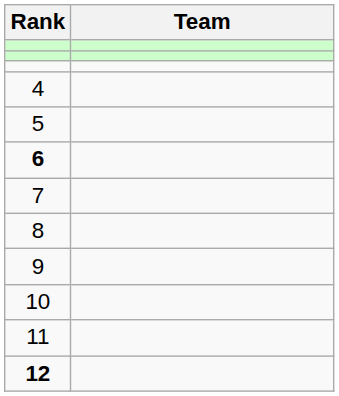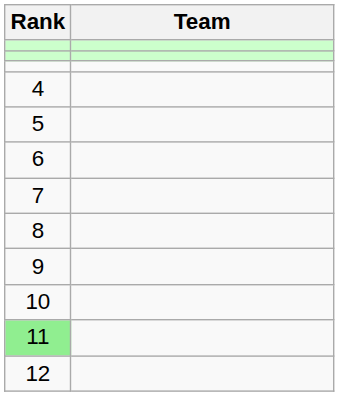(38, 159) bold -> (38, 159) normal
(38, 337) no background -> (38, 337) lightgreen background
(38, 372) bold -> (38, 372) normal
